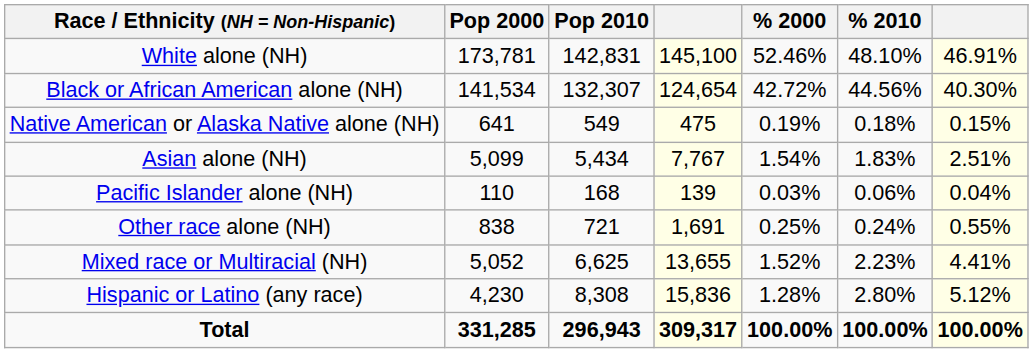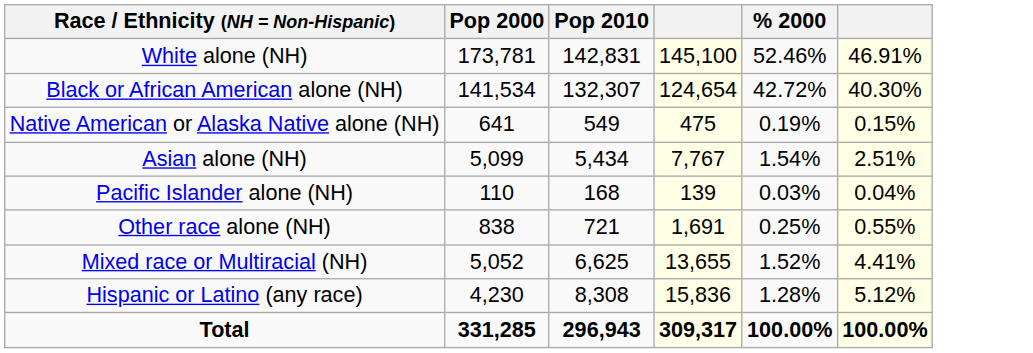- column: (885, 21)
